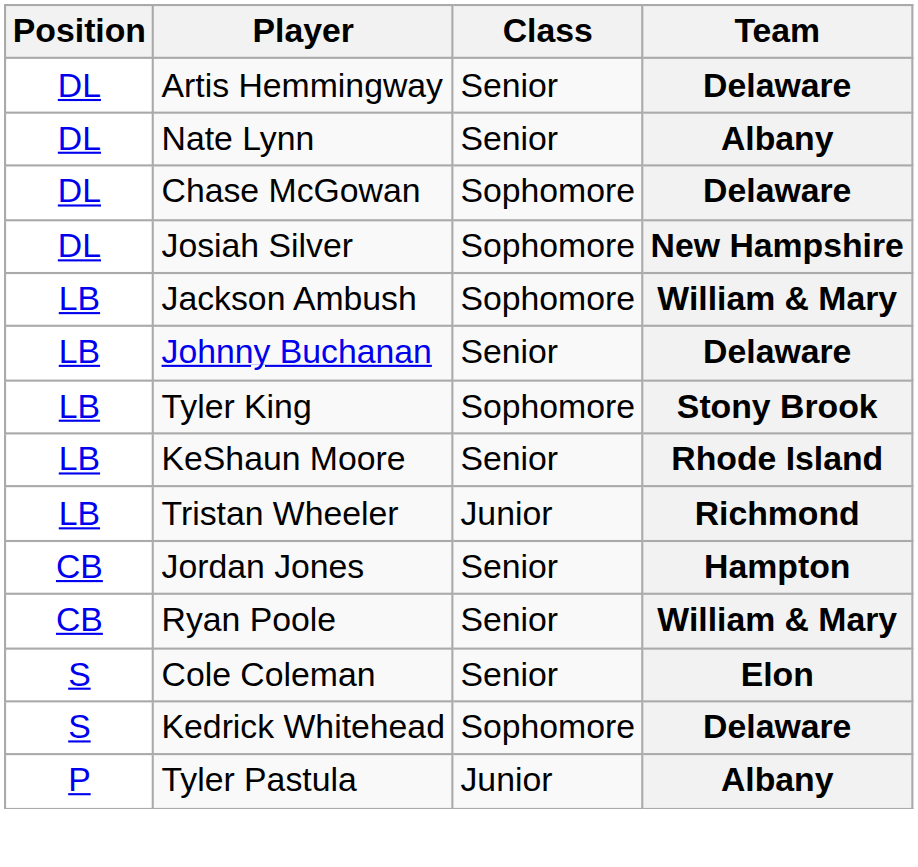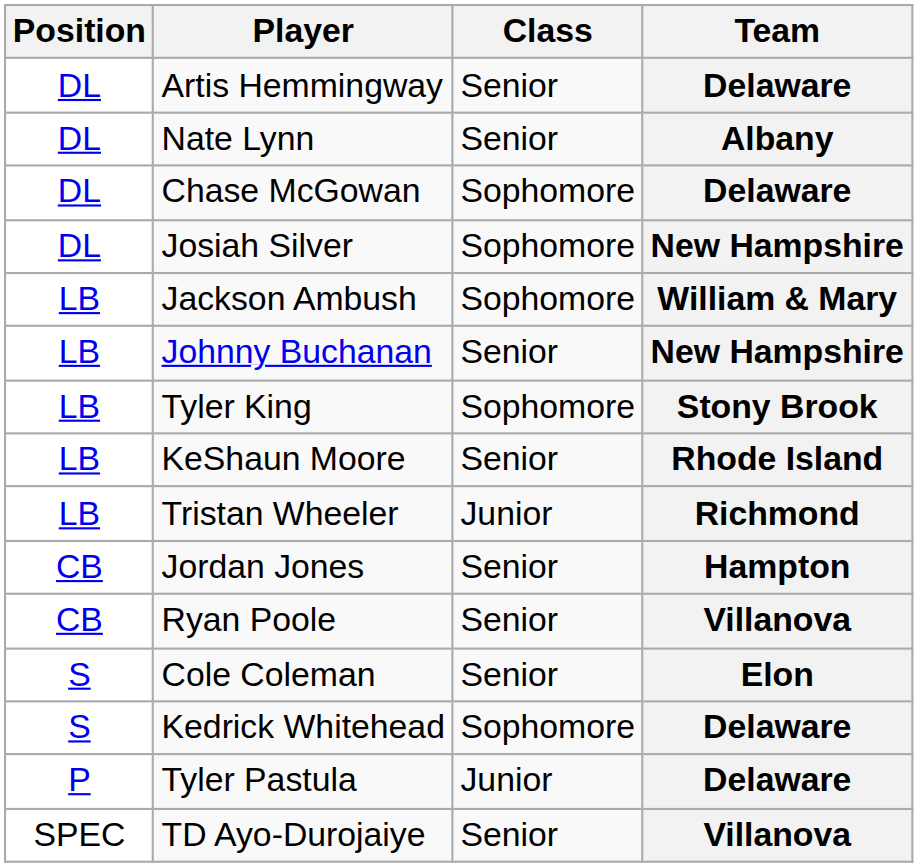(777, 352) Delaware -> (777, 352) New Hampshire
(777, 620) William & Mary -> (777, 620) Villanova
(777, 780) Albany -> (777, 780) Delaware
+ row: (294, 834)
